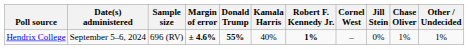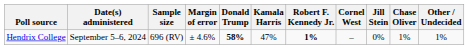(202, 37) bold -> (202, 37) normal
(235, 37) 55% -> (235, 37) 58%
(269, 37) 40% -> (269, 37) 47%
